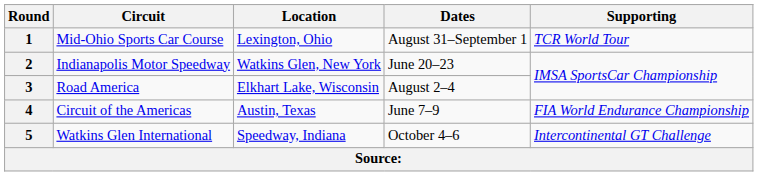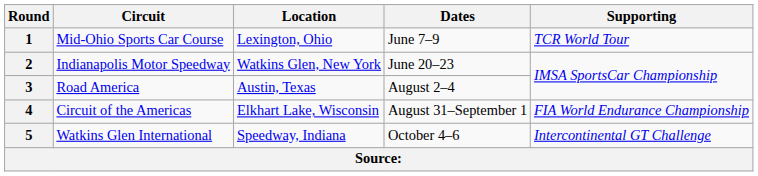(458, 39) August 31–September 1 -> (414, 39) June 7–9
(308, 87) Elkhart Lake, Wisconsin -> (276, 87) Austin, Texas
(276, 111) Austin, Texas -> (308, 111) Elkhart Lake, Wisconsin
(414, 111) June 7–9 -> (458, 111) August 31–September 1
